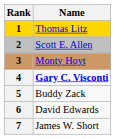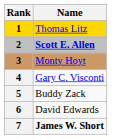(64, 45) normal -> (65, 45) bold
(72, 77) bold -> (70, 77) normal
(67, 126) normal -> (70, 126) bold
